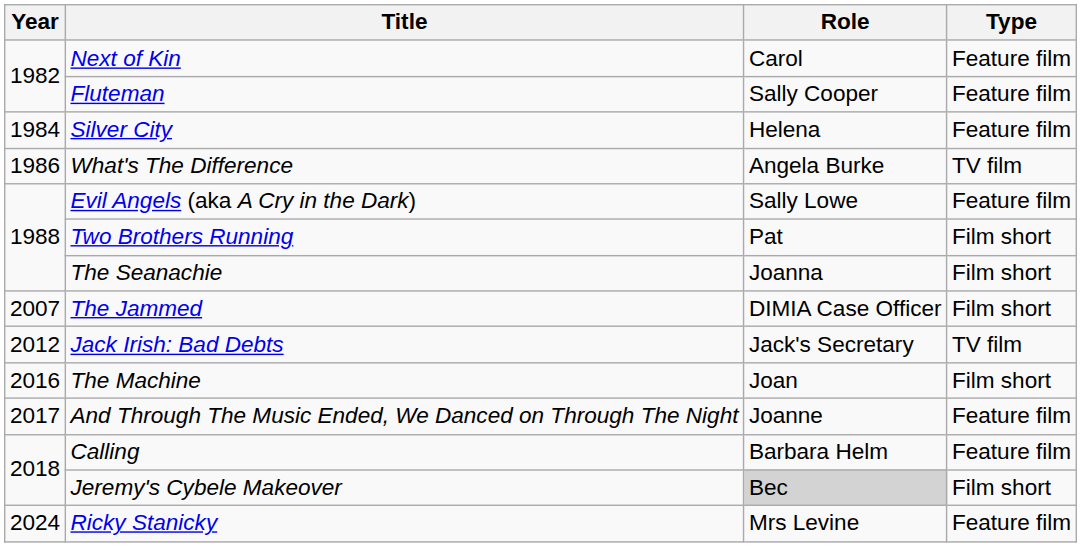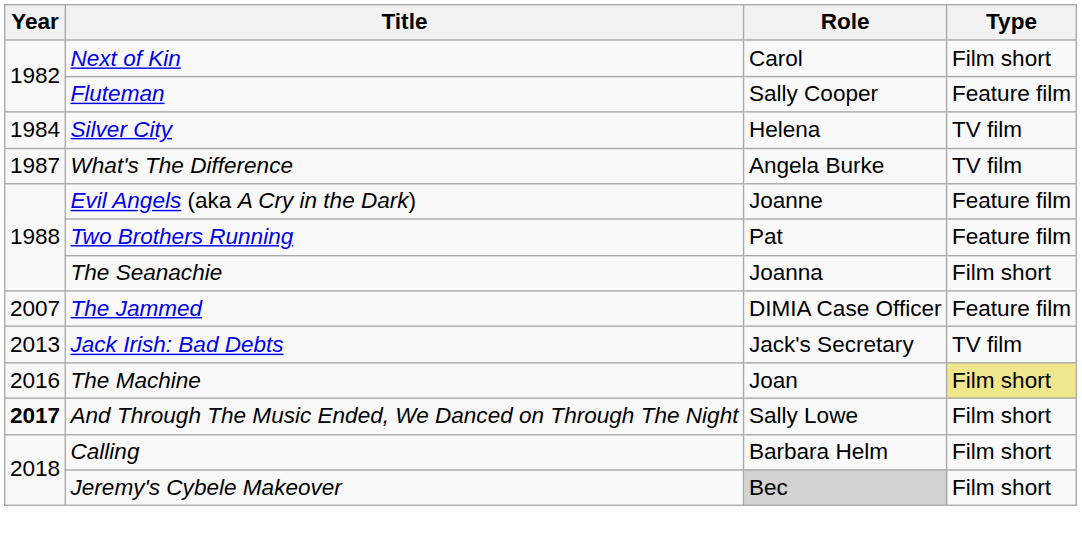(1011, 58) Feature film -> (1001, 58) Film short
(1011, 129) Feature film -> (987, 129) TV film
(35, 165) 1986 -> (35, 165) 1987
(803, 201) Sally Lowe -> (786, 201) Joanne
(1001, 237) Film short -> (1011, 237) Feature film
(1001, 308) Film short -> (1011, 308) Feature film
(35, 344) 2012 -> (35, 344) 2013
(1001, 380) no background -> (1001, 380) khaki background
(35, 415) normal -> (35, 415) bold
(786, 415) Joanne -> (803, 415) Sally Lowe
(1011, 415) Feature film -> (1001, 415) Film short
(1011, 451) Feature film -> (1001, 451) Film short
- row: (144, 523)
